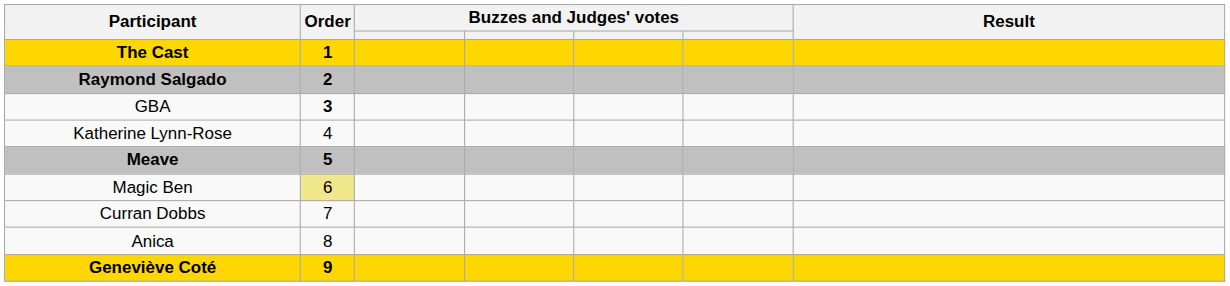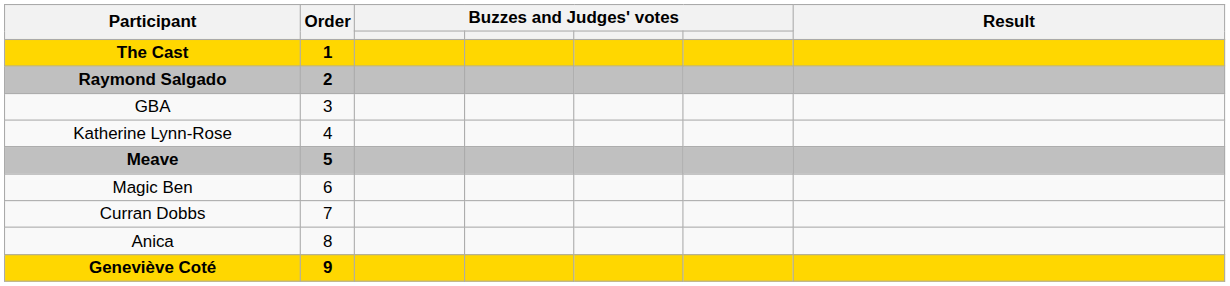(328, 106) bold -> (328, 106) normal
(328, 187) khaki background -> (328, 187) no background
